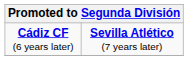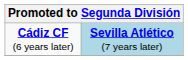(132, 39) no background -> (132, 39) lightblue background
